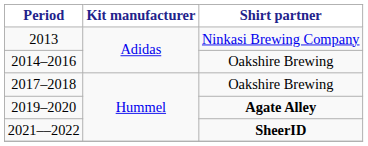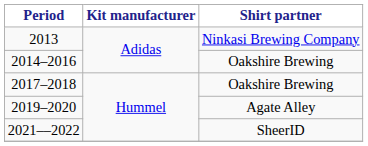(281, 107) bold -> (281, 107) normal
(281, 130) bold -> (281, 130) normal
